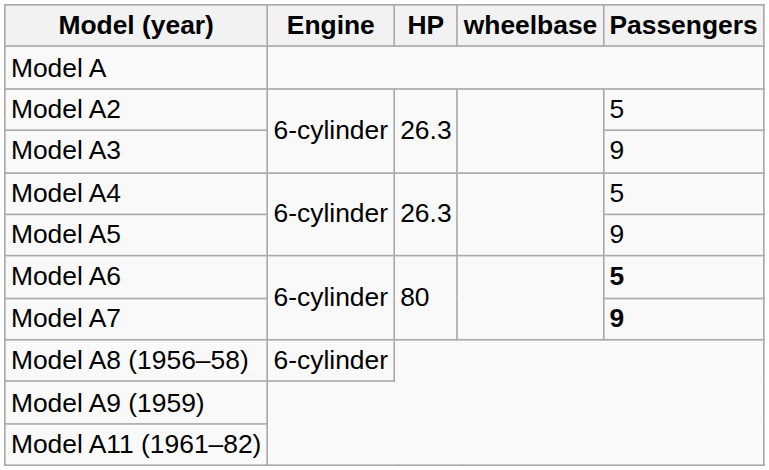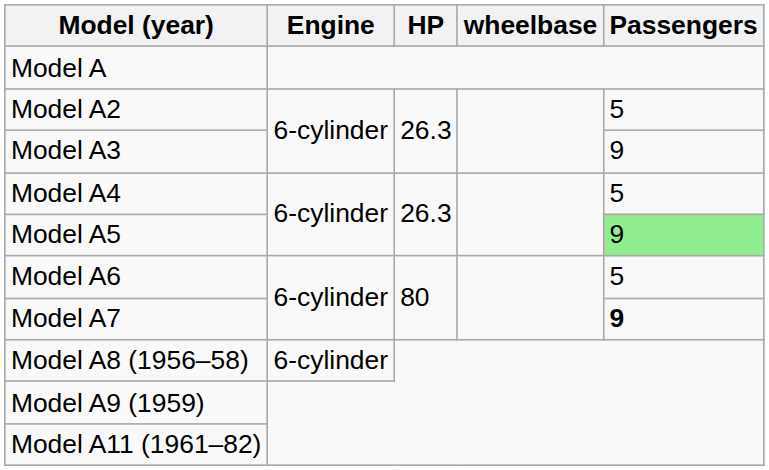(617, 234) no background -> (617, 234) lightgreen background
(617, 276) bold -> (617, 276) normal
